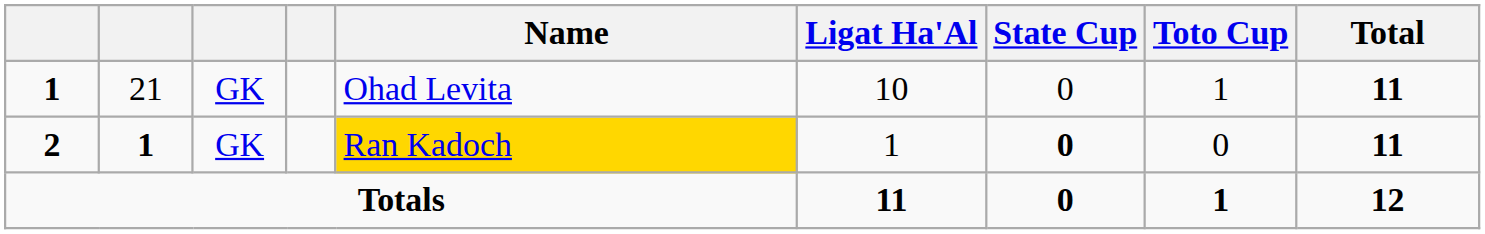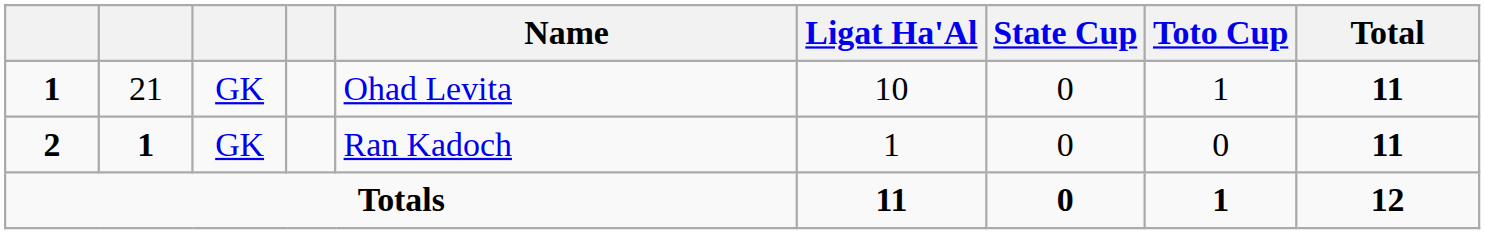(428, 144) gold background -> (428, 144) no background
(1065, 144) bold -> (1065, 144) normal
